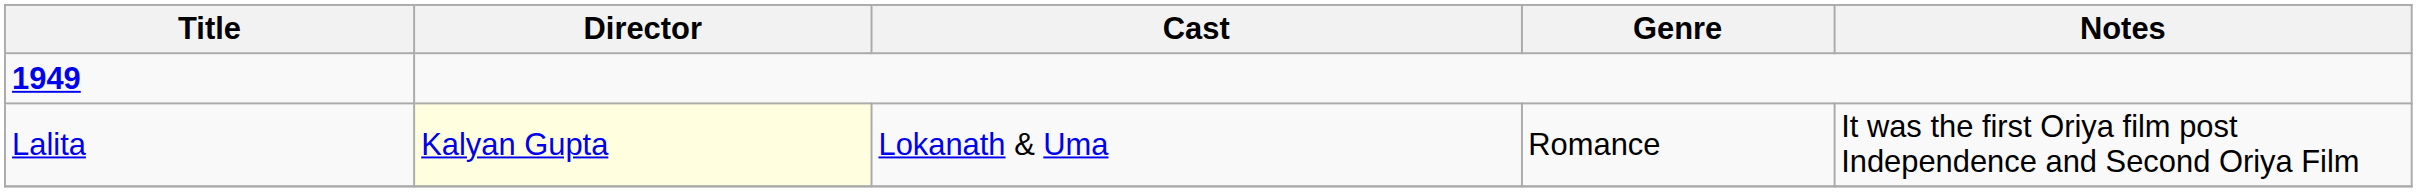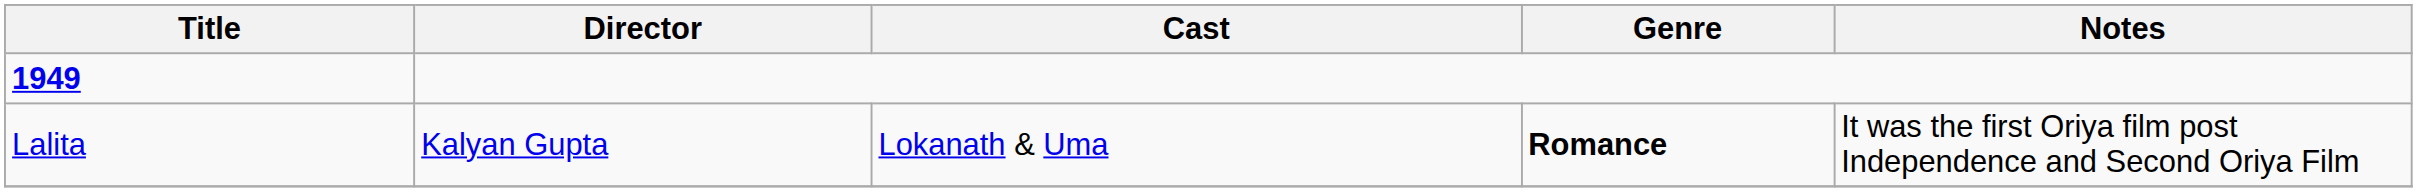(515, 144) lightyellow background -> (515, 144) no background
(1594, 144) normal -> (1598, 144) bold
